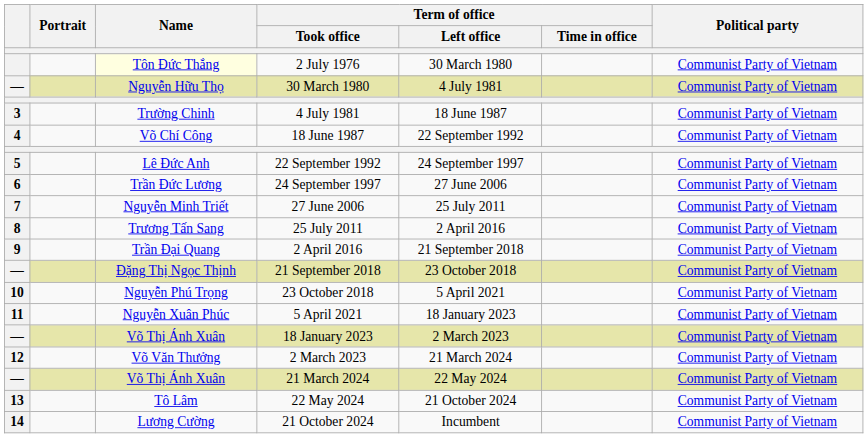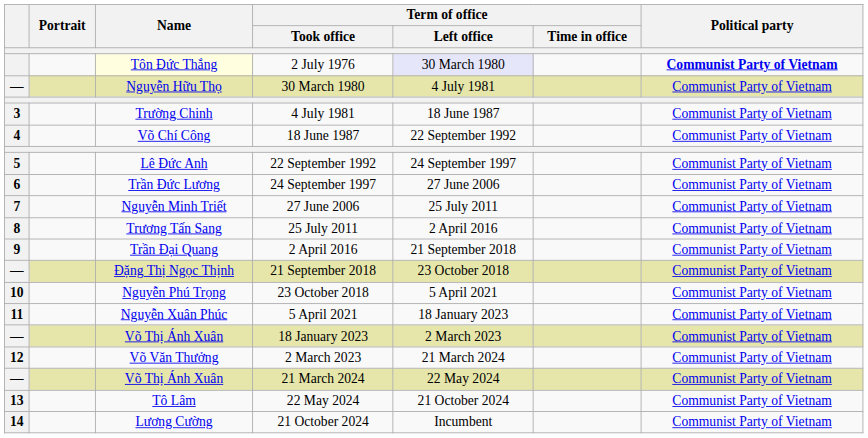(471, 64) no background -> (463, 64) lavender background
(757, 64) normal -> (752, 64) bold
